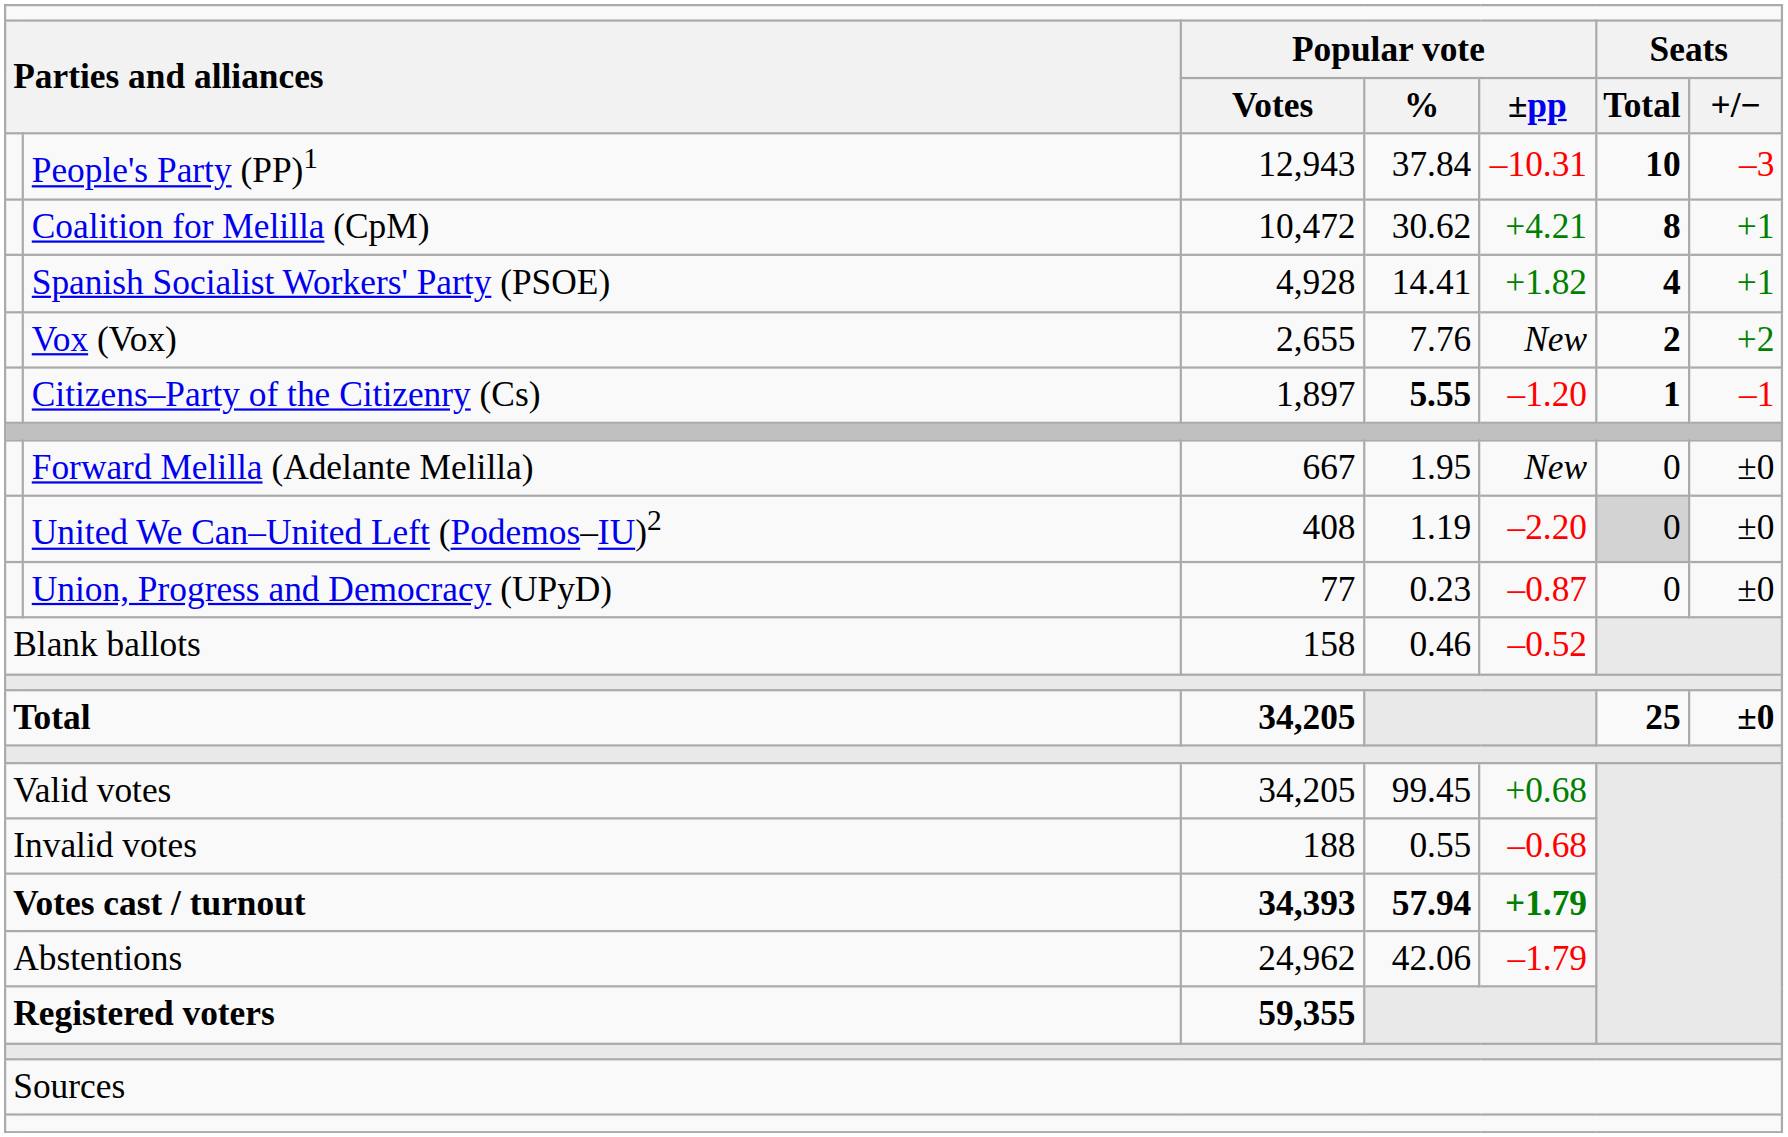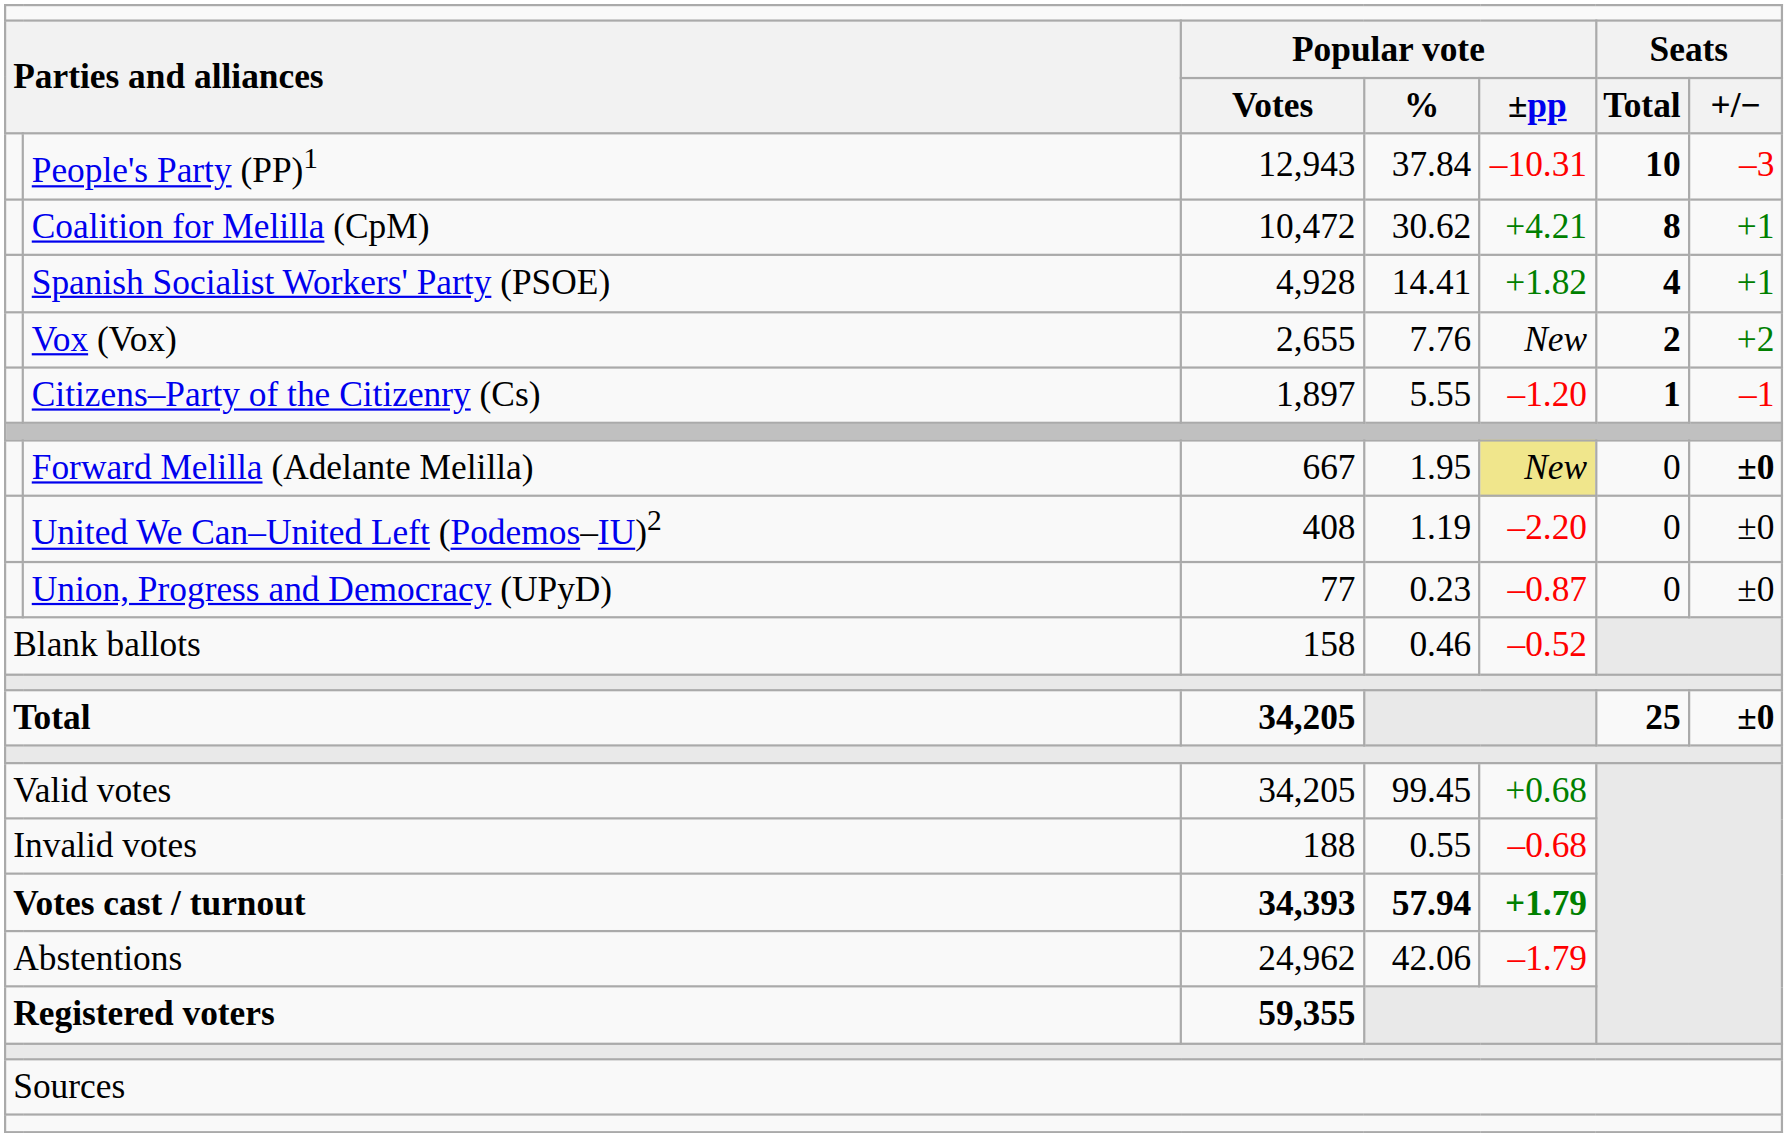(1440, 394) bold -> (1440, 394) normal
(1556, 467) no background -> (1556, 467) khaki background
(1756, 467) normal -> (1756, 467) bold
(1672, 528) lightgrey background -> (1672, 528) no background
